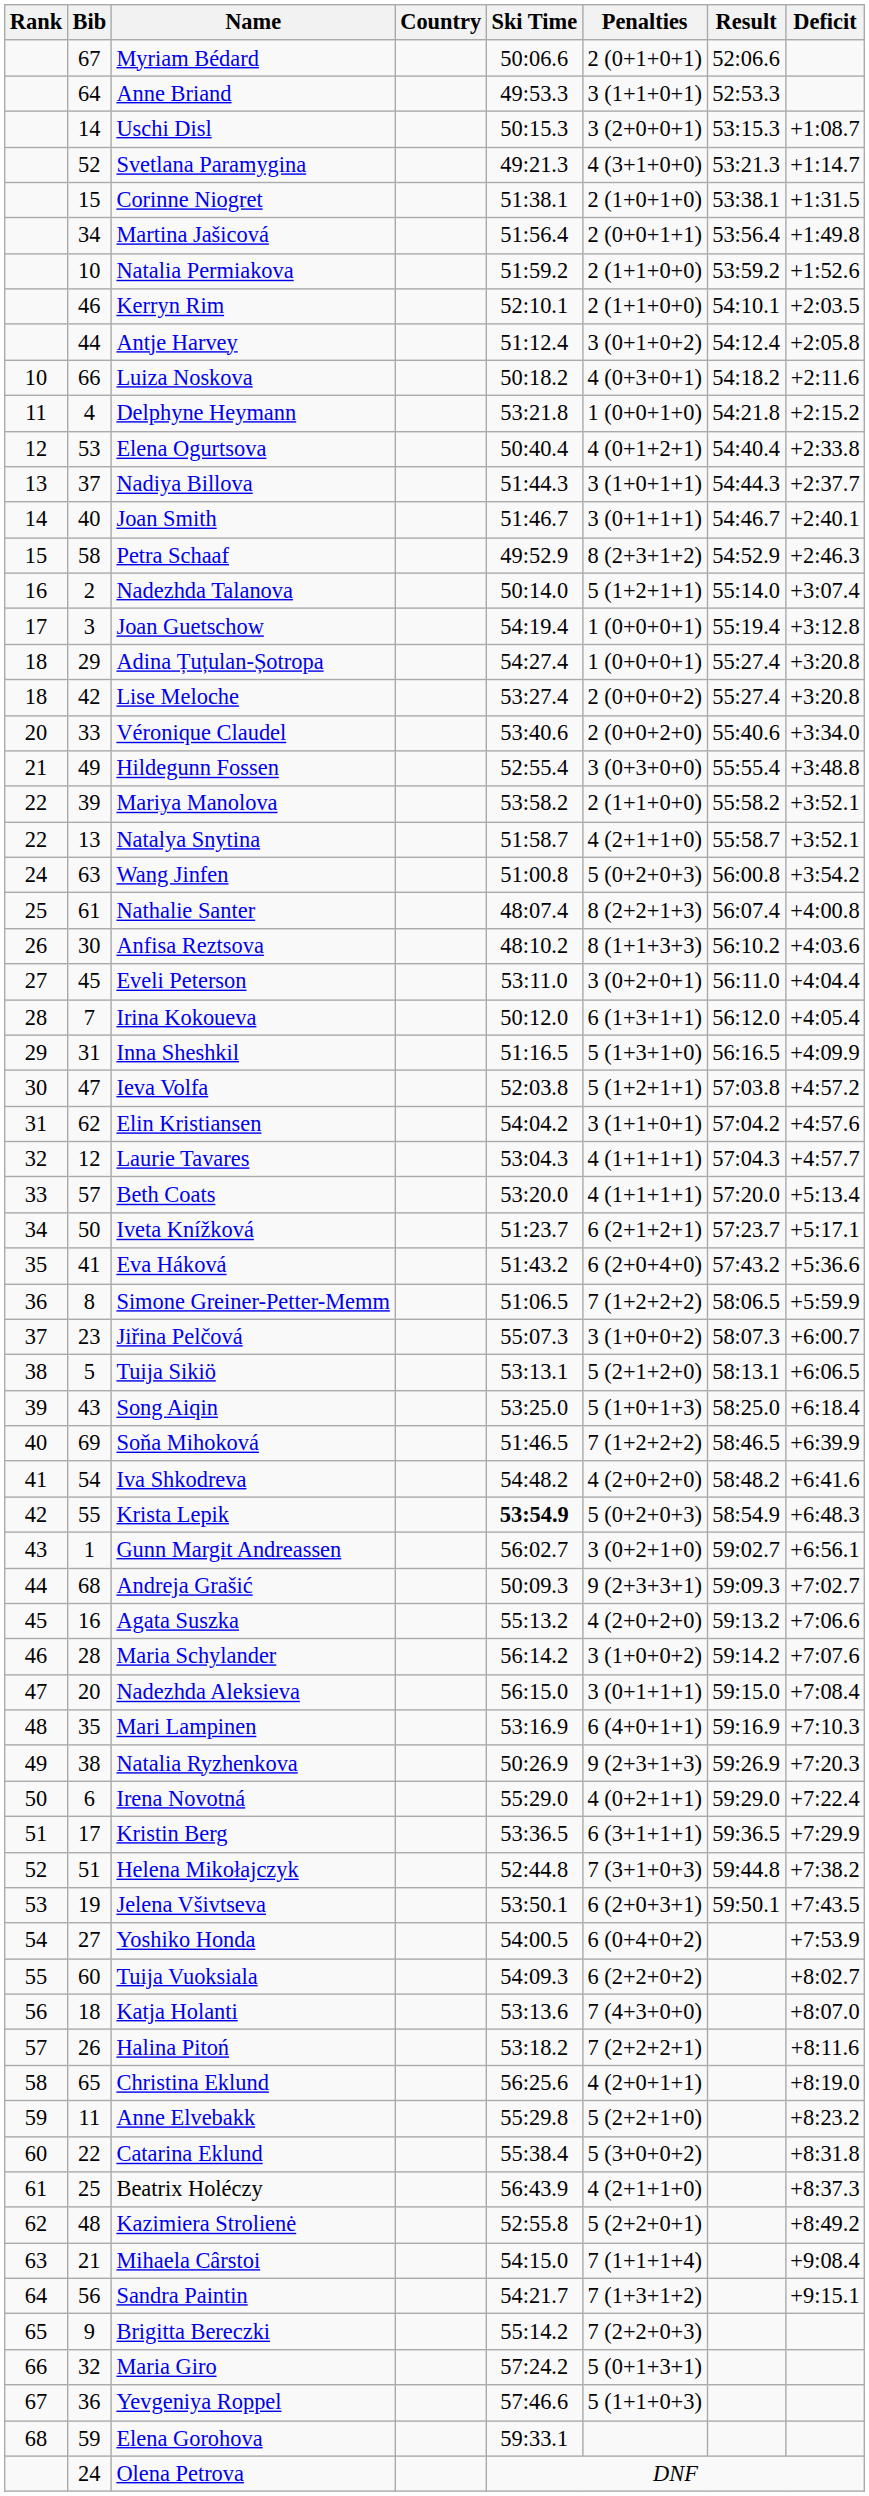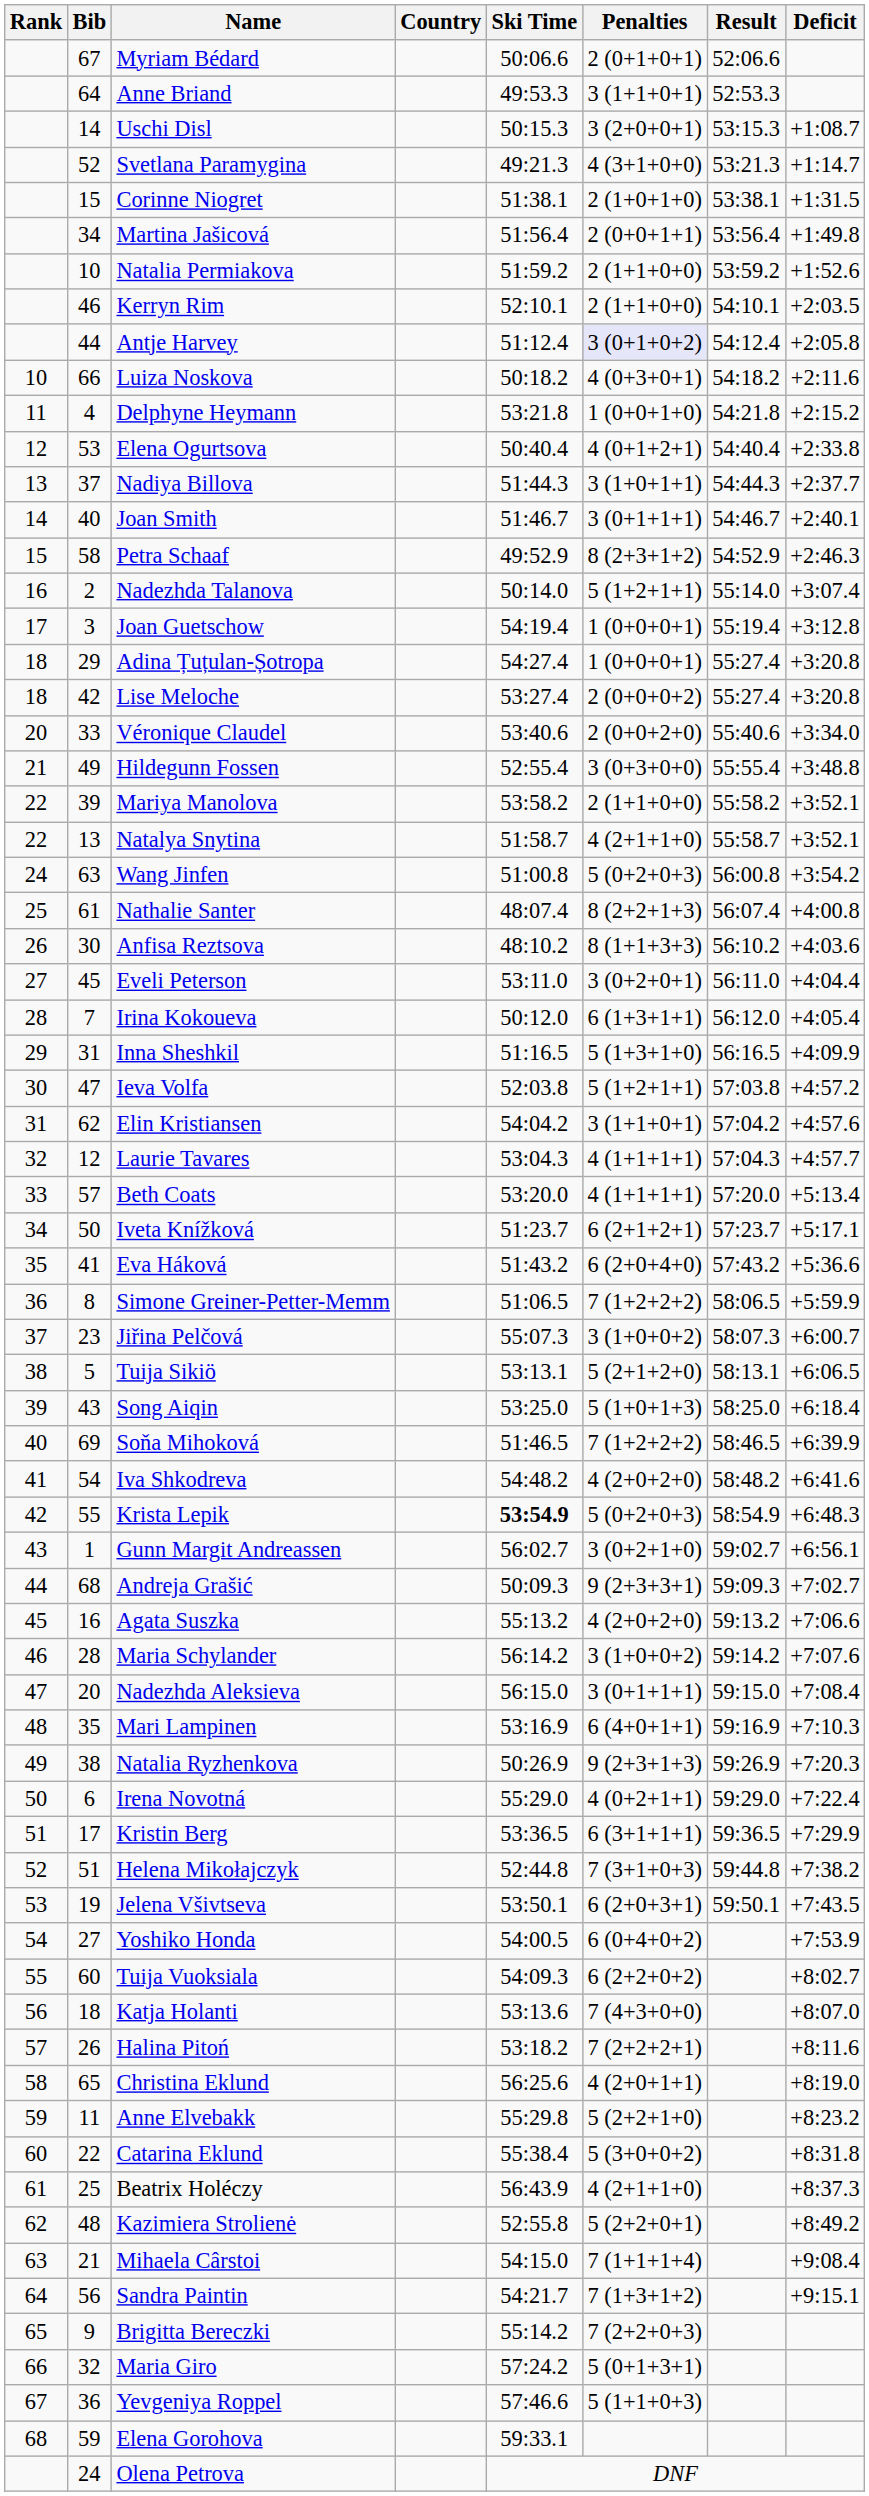(645, 341) no background -> (645, 341) lavender background
